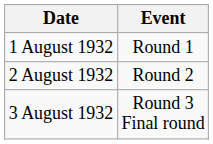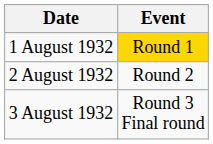(163, 47) no background -> (163, 47) gold background
